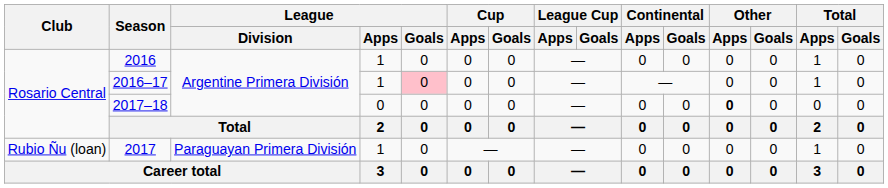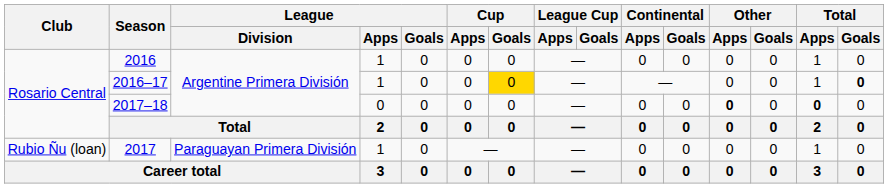(424, 82) pink background -> (424, 82) no background
(511, 82) no background -> (511, 82) gold background
(861, 82) normal -> (861, 82) bold
(817, 104) normal -> (817, 104) bold
